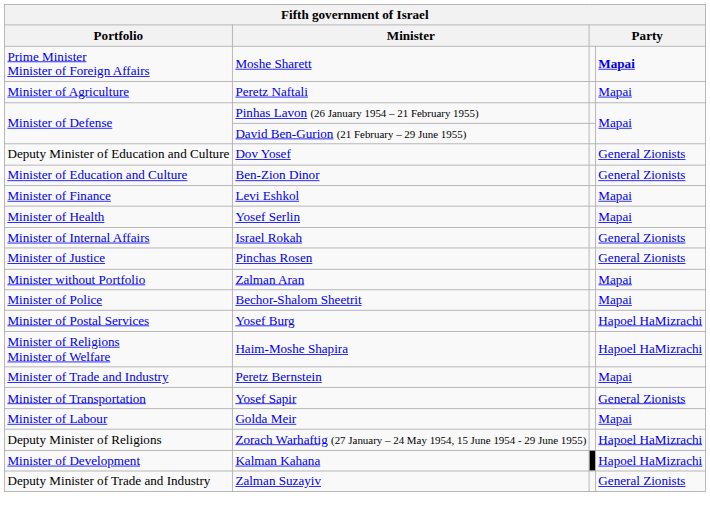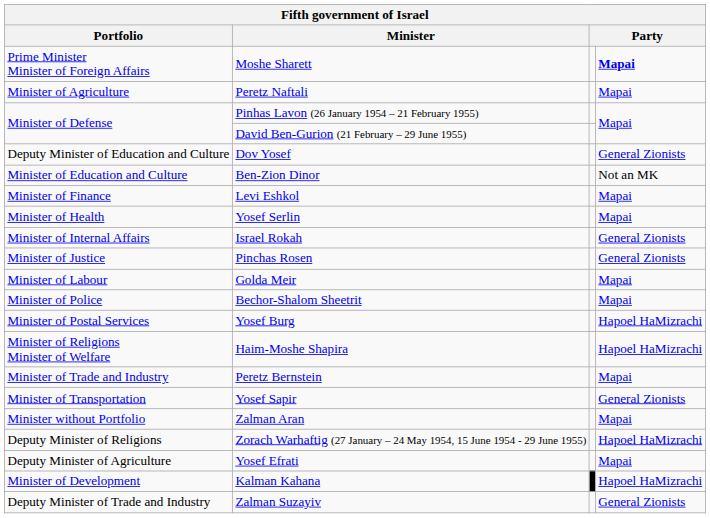(642, 175) General Zionists -> (628, 175) Not an MK
rows swapped: (266, 418) <-> (270, 279)
+ row: (267, 460)
